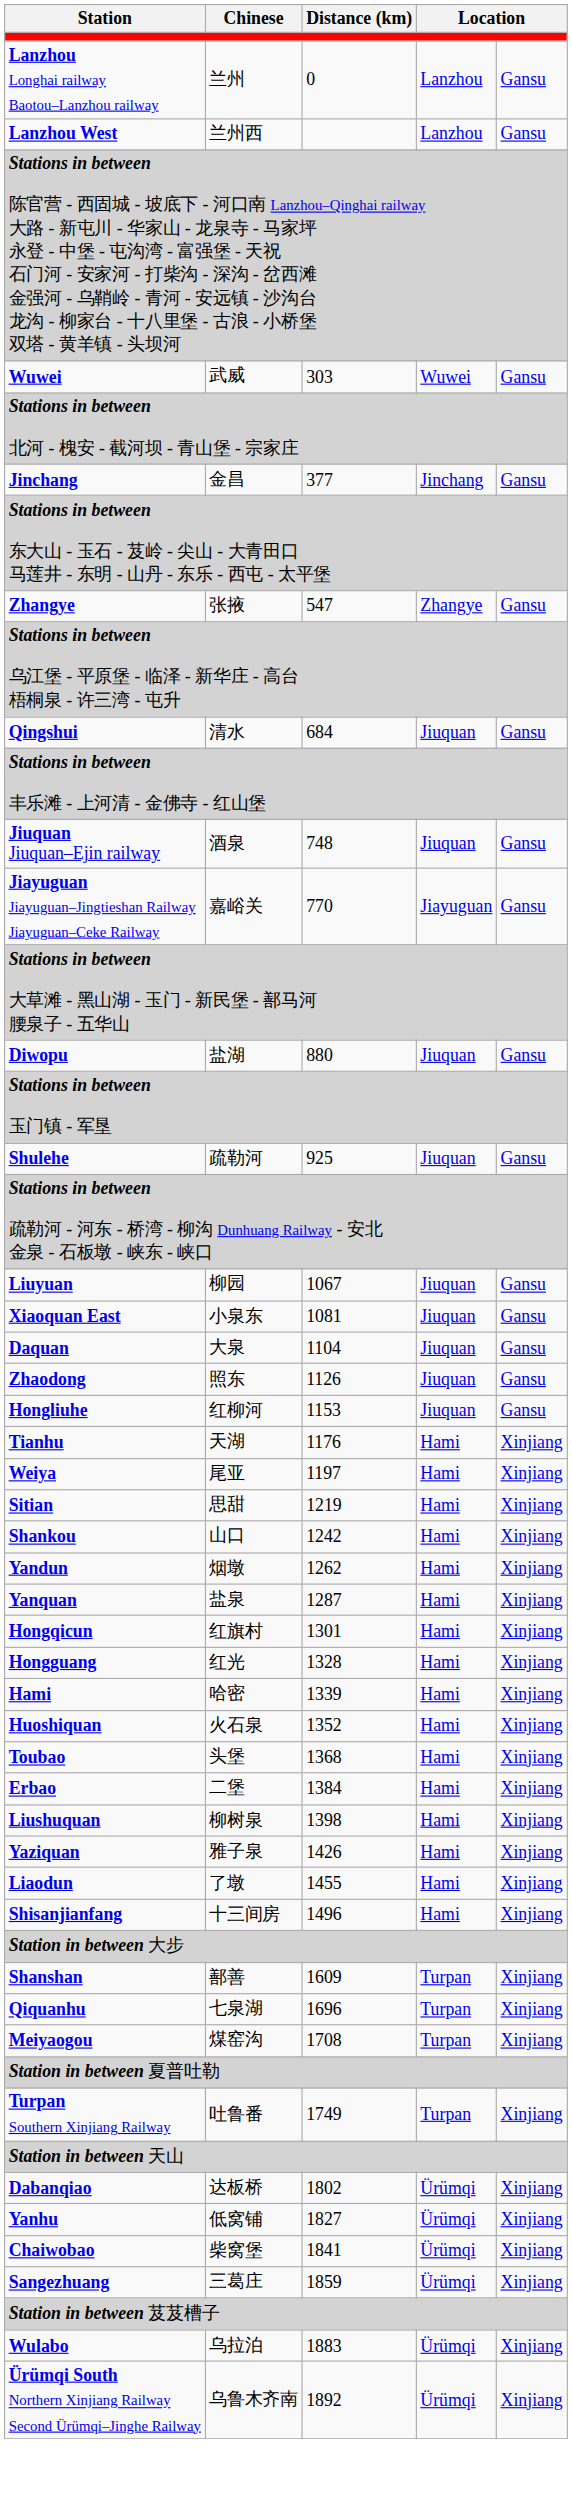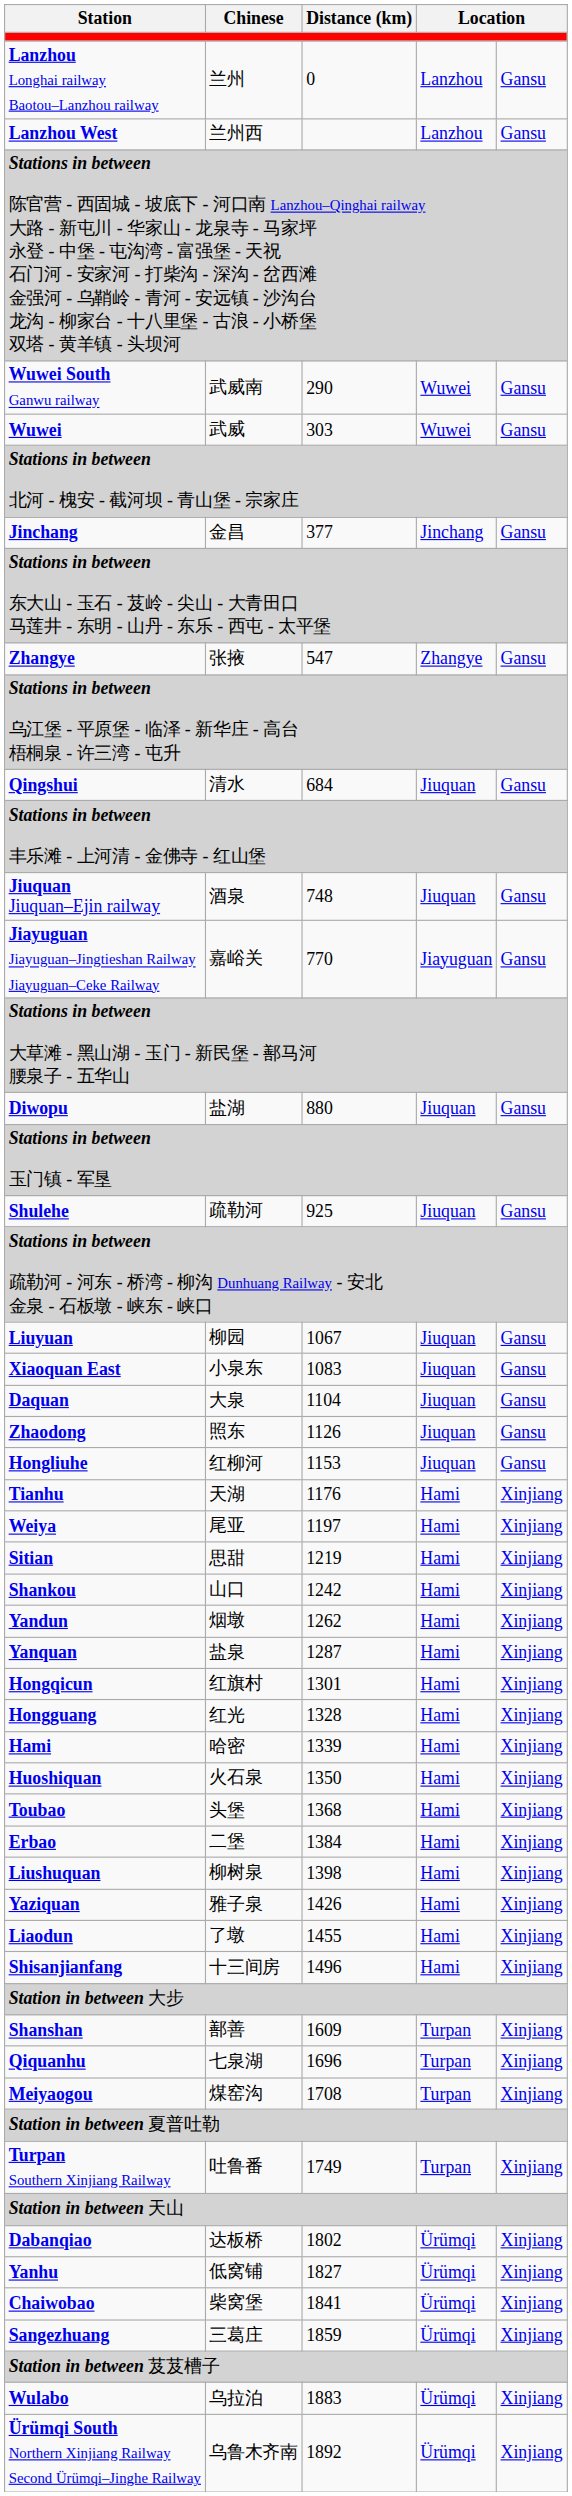+ row: (60, 387)
(324, 1316) 1081 -> (324, 1369) 1083
(324, 1725) 1352 -> (324, 1778) 1350
